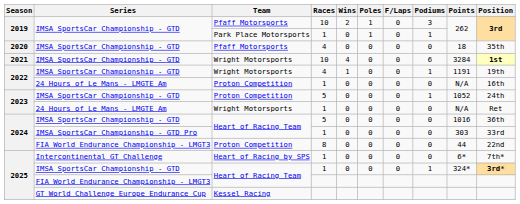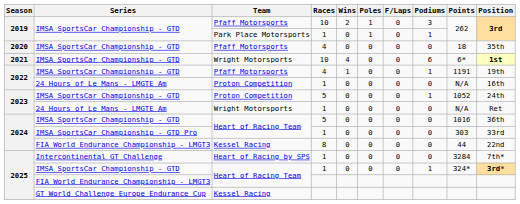(462, 59) 3284 -> (462, 59) 6*
(253, 71) Wright Motorsports -> (251, 71) Pfaff Motorsports
(253, 144) Proton Competition -> (242, 144) Kessel Racing
(462, 156) 6* -> (462, 156) 3284
